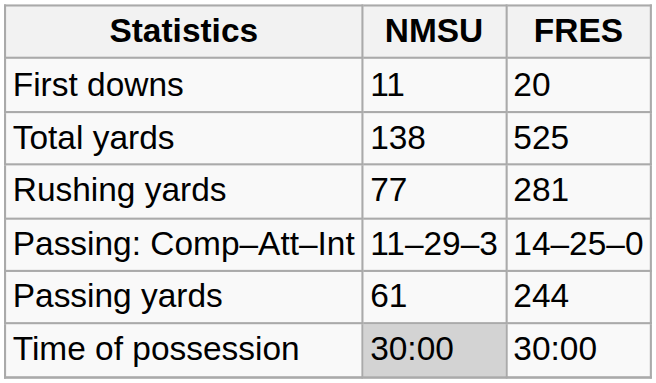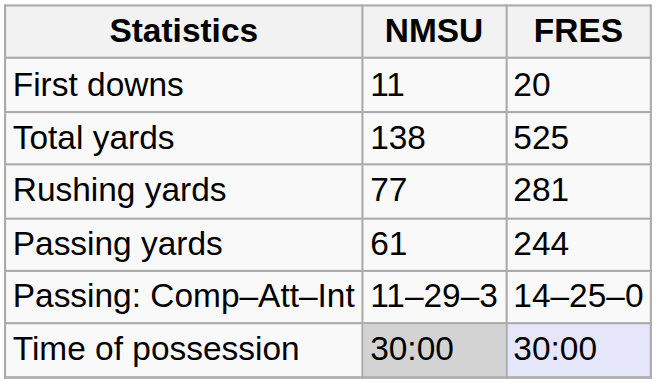rows swapped: (118, 296) <-> (184, 243)
(555, 349) no background -> (555, 349) lavender background
